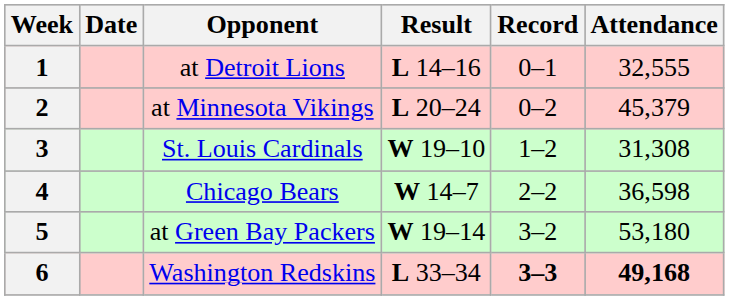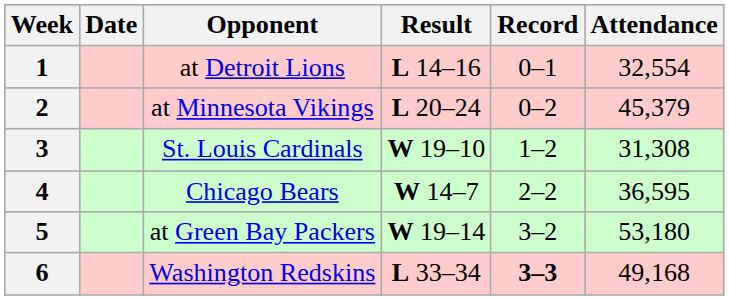(654, 66) 32,555 -> (654, 66) 32,554
(654, 190) 36,598 -> (654, 190) 36,595
(654, 273) bold -> (654, 273) normal
